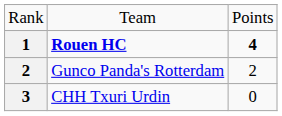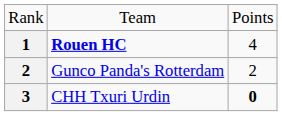(253, 44) bold -> (253, 44) normal
(253, 96) normal -> (253, 96) bold
